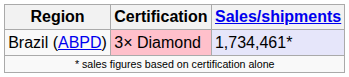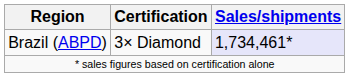(158, 42) pink background -> (158, 42) no background
